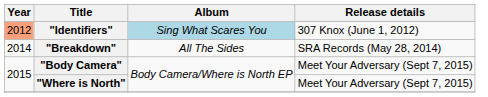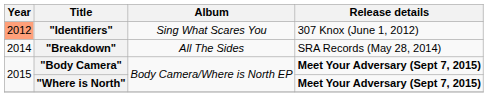(212, 30) lightblue background -> (212, 30) no background
(385, 65) normal -> (389, 65) bold
(385, 83) normal -> (389, 83) bold
